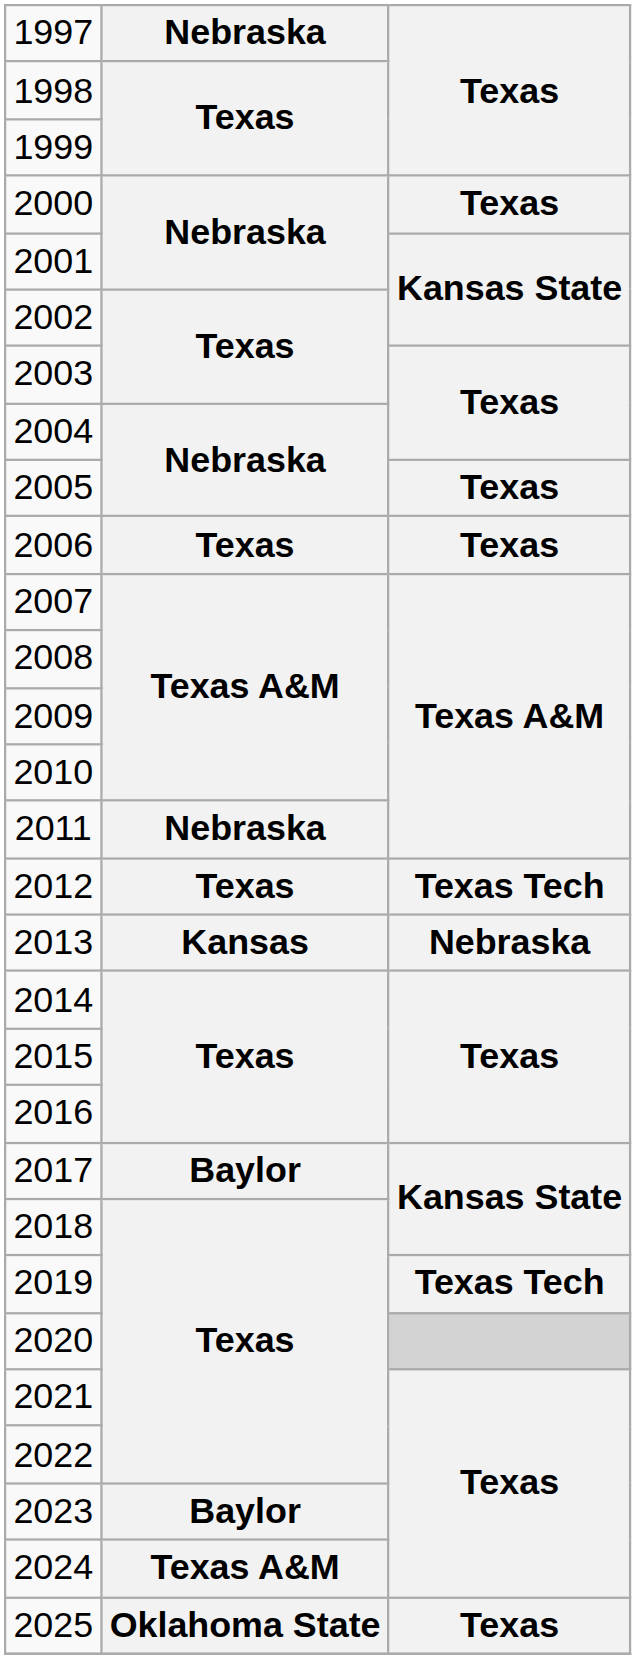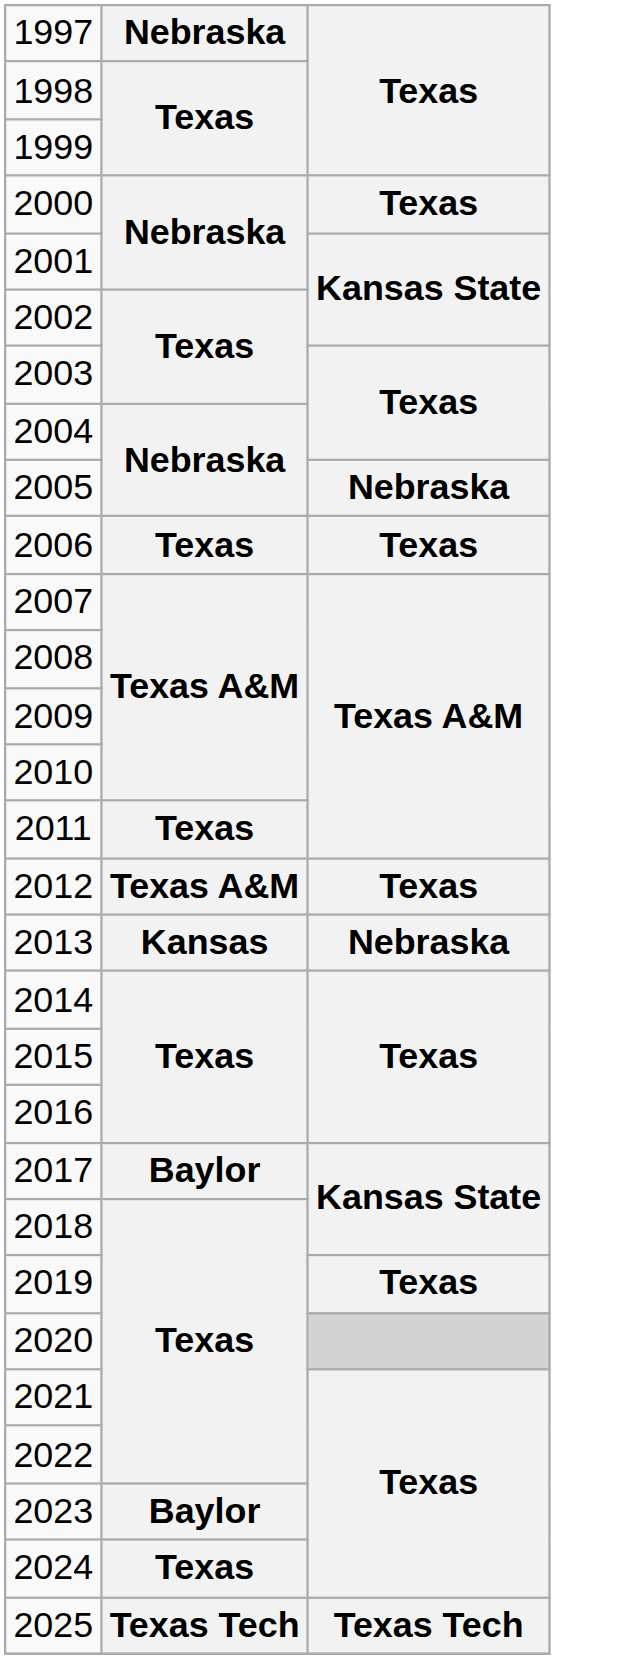(510, 487) Texas -> (429, 487) Nebraska
(245, 828) Nebraska -> (205, 828) Texas
(245, 885) Texas -> (205, 885) Texas A&M
(510, 885) Texas Tech -> (429, 885) Texas
(510, 1283) Texas Tech -> (429, 1283) Texas
(245, 1567) Texas A&M -> (205, 1567) Texas
(245, 1624) Oklahoma State -> (205, 1624) Texas Tech
(510, 1624) Texas -> (429, 1624) Texas Tech
